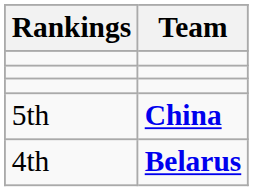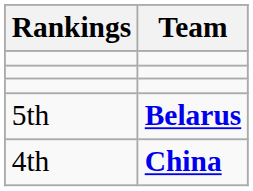(183, 115) China -> (193, 115) Belarus
(193, 161) Belarus -> (183, 161) China
